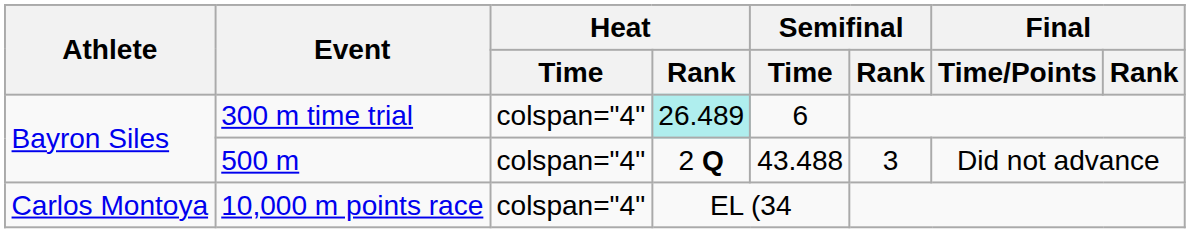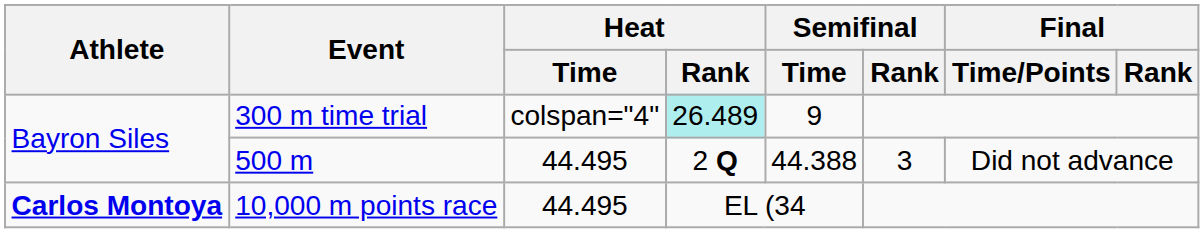(800, 116) 6 -> (814, 116) 9
(571, 161) colspan="4" -> (585, 161) 44.495
(800, 161) 43.488 -> (814, 161) 44.388
(110, 205) normal -> (117, 205) bold
(571, 205) colspan="4" -> (585, 205) 44.495
